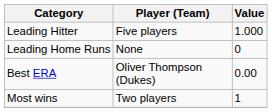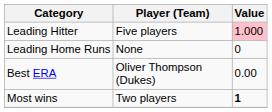(249, 31) no background -> (249, 31) pink background
(238, 98) normal -> (238, 98) bold
